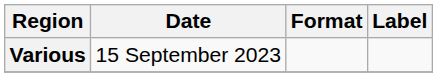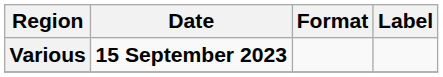(188, 54) normal -> (191, 54) bold
